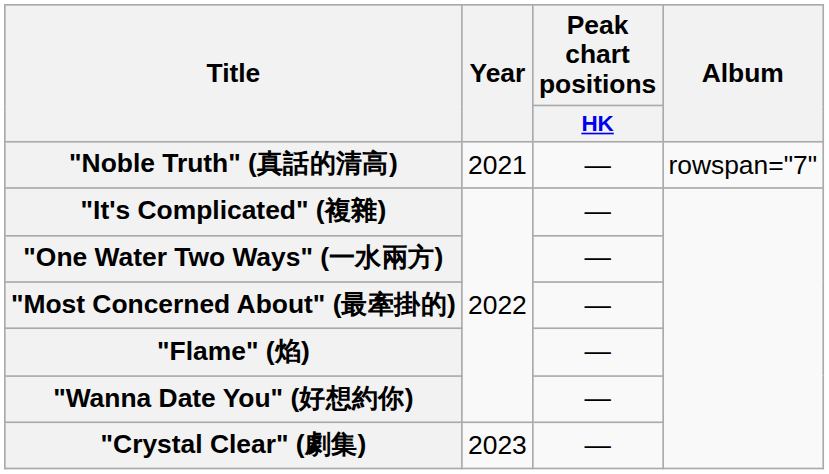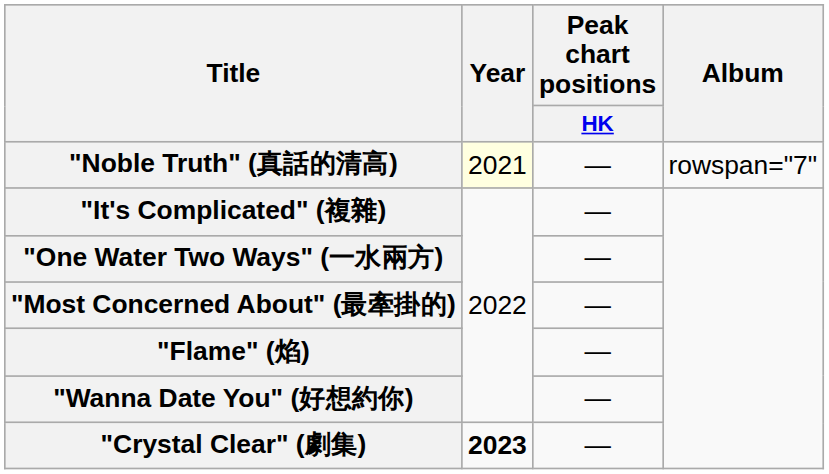(497, 164) no background -> (497, 164) lightyellow background
(497, 445) normal -> (497, 445) bold
